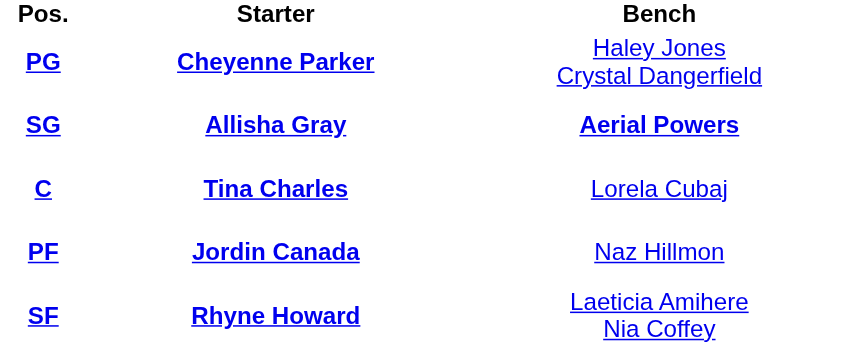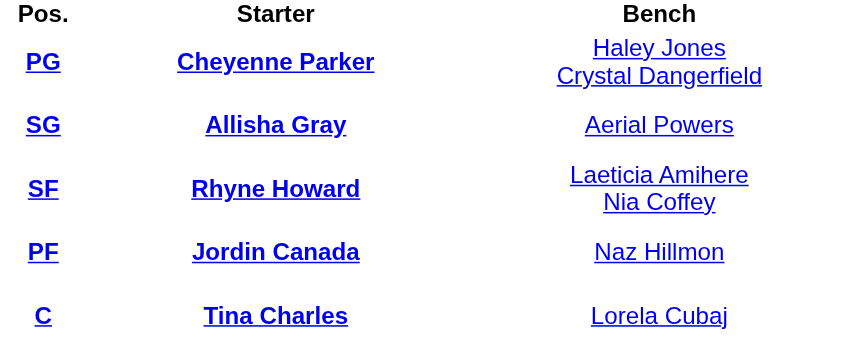(659, 125) bold -> (659, 125) normal
rows swapped: (43, 315) <-> (43, 189)
